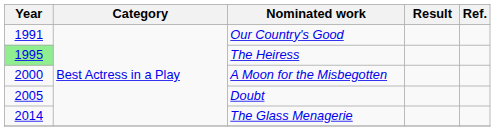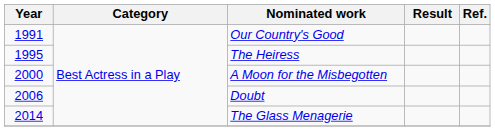(29, 55) lightgreen background -> (29, 55) no background
(29, 95) 2005 -> (29, 95) 2006
